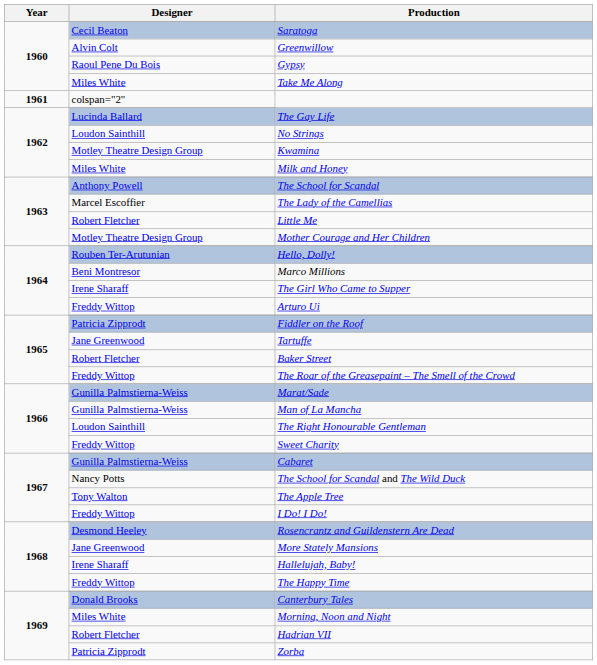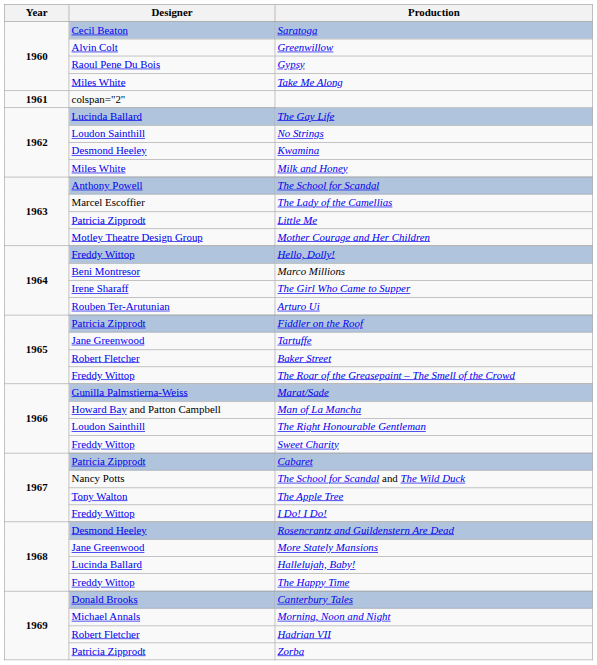(137, 151) Motley Theatre Design Group -> (109, 151) Desmond Heeley
(106, 220) Robert Fletcher -> (109, 220) Patricia Zipprodt
(121, 254) Rouben Ter-Arutunian -> (103, 254) Freddy Wittop
(103, 306) Freddy Wittop -> (121, 306) Rouben Ter-Arutunian
(130, 409) Gunilla Palmstierna-Weiss -> (146, 409) Howard Bay and Patton Campbell
(130, 461) Gunilla Palmstierna-Weiss -> (109, 461) Patricia Zipprodt
(100, 565) Irene Sharaff -> (107, 565) Lucinda Ballard
(99, 617) Miles White -> (106, 617) Michael Annals
